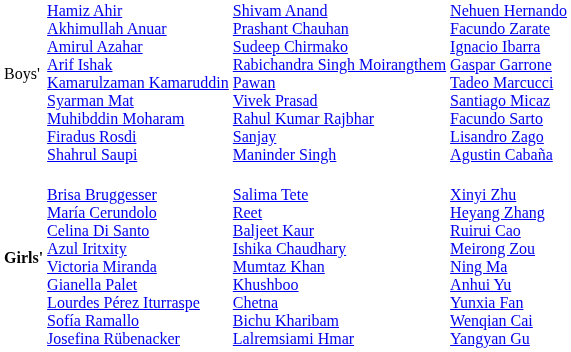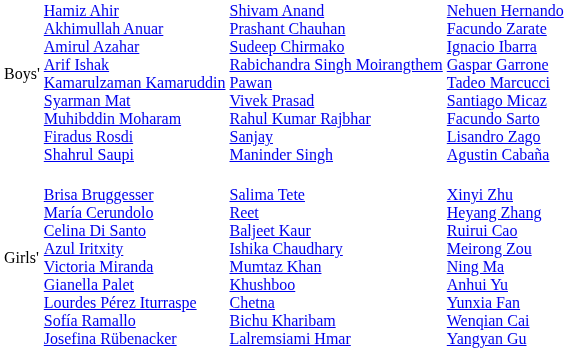(24, 258) bold -> (21, 258) normal
